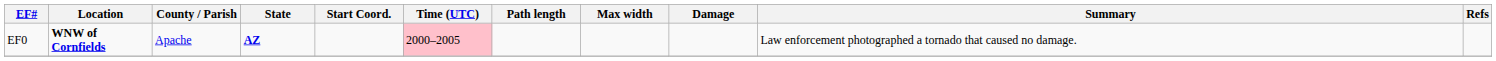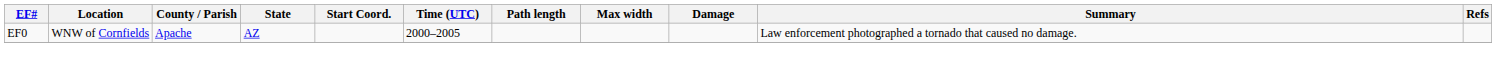(79, 39) bold -> (100, 33) normal
(252, 39) bold -> (252, 33) normal
(433, 39) pink background -> (433, 33) no background
